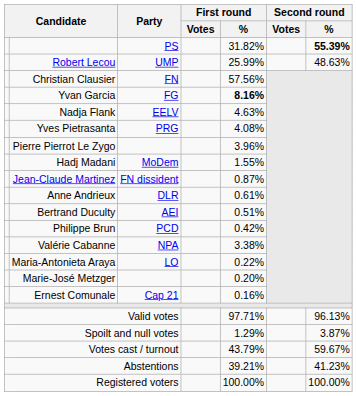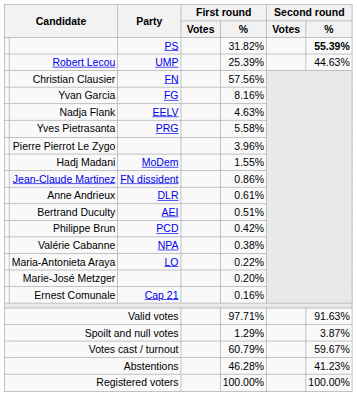(246, 63) 25.99% -> (246, 63) 25.39%
(332, 63) 48.63% -> (332, 63) 44.63%
(249, 96) bold -> (249, 96) normal
(249, 129) 4.08% -> (249, 129) 5.58%
(249, 179) 0.87% -> (249, 179) 0.86%
(249, 245) 3.38% -> (249, 245) 0.38%
(332, 317) 96.13% -> (332, 317) 91.63%
(246, 350) 43.79% -> (246, 350) 60.79%
(246, 366) 39.21% -> (246, 366) 46.28%
